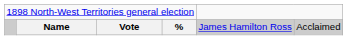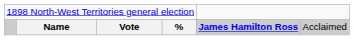(245, 27) normal -> (248, 27) bold
